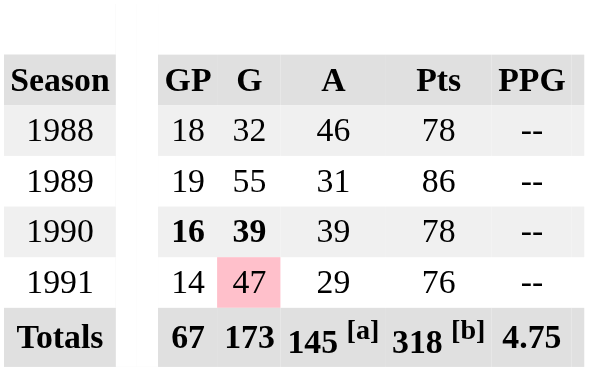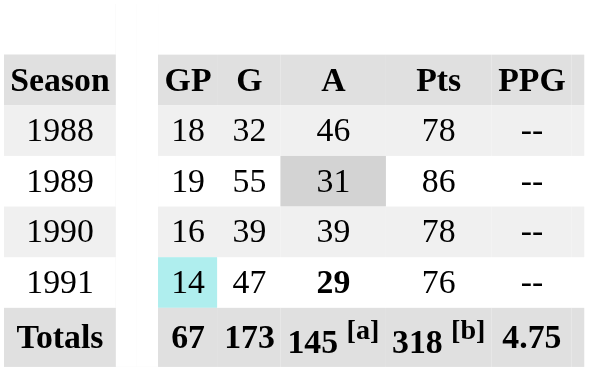(333, 180) no background -> (333, 180) lightgrey background
(188, 231) bold -> (188, 231) normal
(249, 231) bold -> (249, 231) normal
(188, 281) no background -> (188, 281) paleturquoise background
(249, 281) pink background -> (249, 281) no background
(333, 281) normal -> (333, 281) bold
